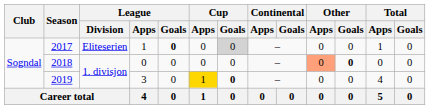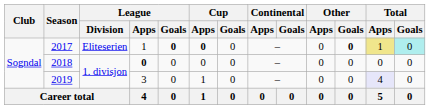(203, 46) normal -> (203, 46) bold
(233, 46) lightgrey background -> (233, 46) no background
(351, 46) normal -> (351, 46) bold
(380, 46) no background -> (380, 46) khaki background
(410, 46) no background -> (410, 46) paleturquoise background
(144, 63) normal -> (144, 63) bold
(321, 63) lightsalmon background -> (321, 63) no background
(351, 63) bold -> (351, 63) normal
(203, 79) gold background -> (203, 79) no background
(233, 79) bold -> (233, 79) normal
(380, 79) no background -> (380, 79) lavender background
